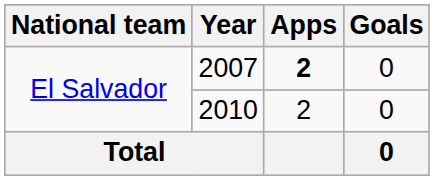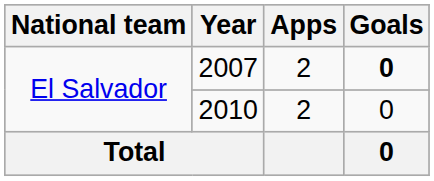(304, 68) bold -> (304, 68) normal
(387, 68) normal -> (387, 68) bold
